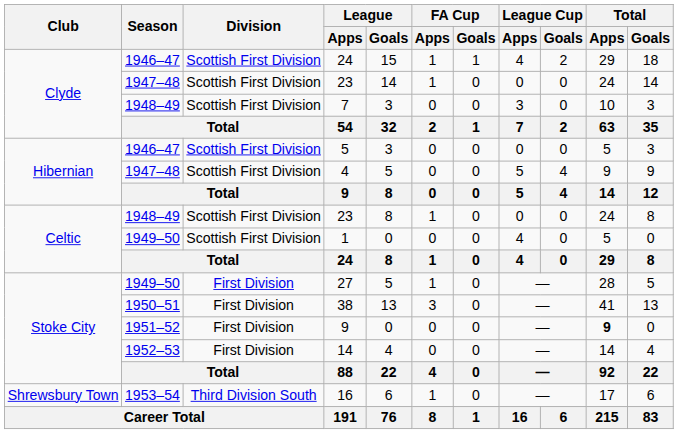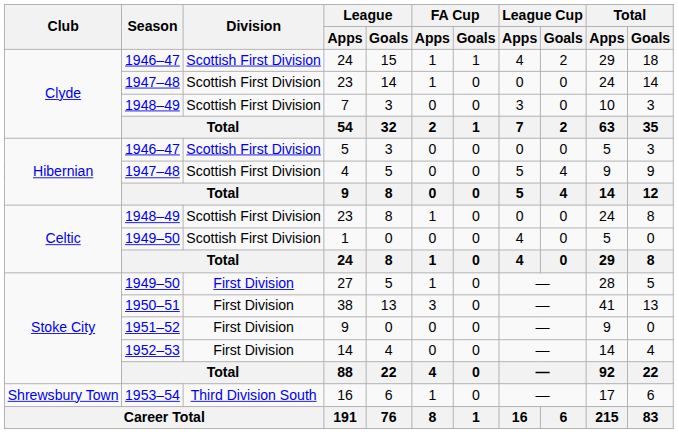(607, 328) bold -> (607, 328) normal
